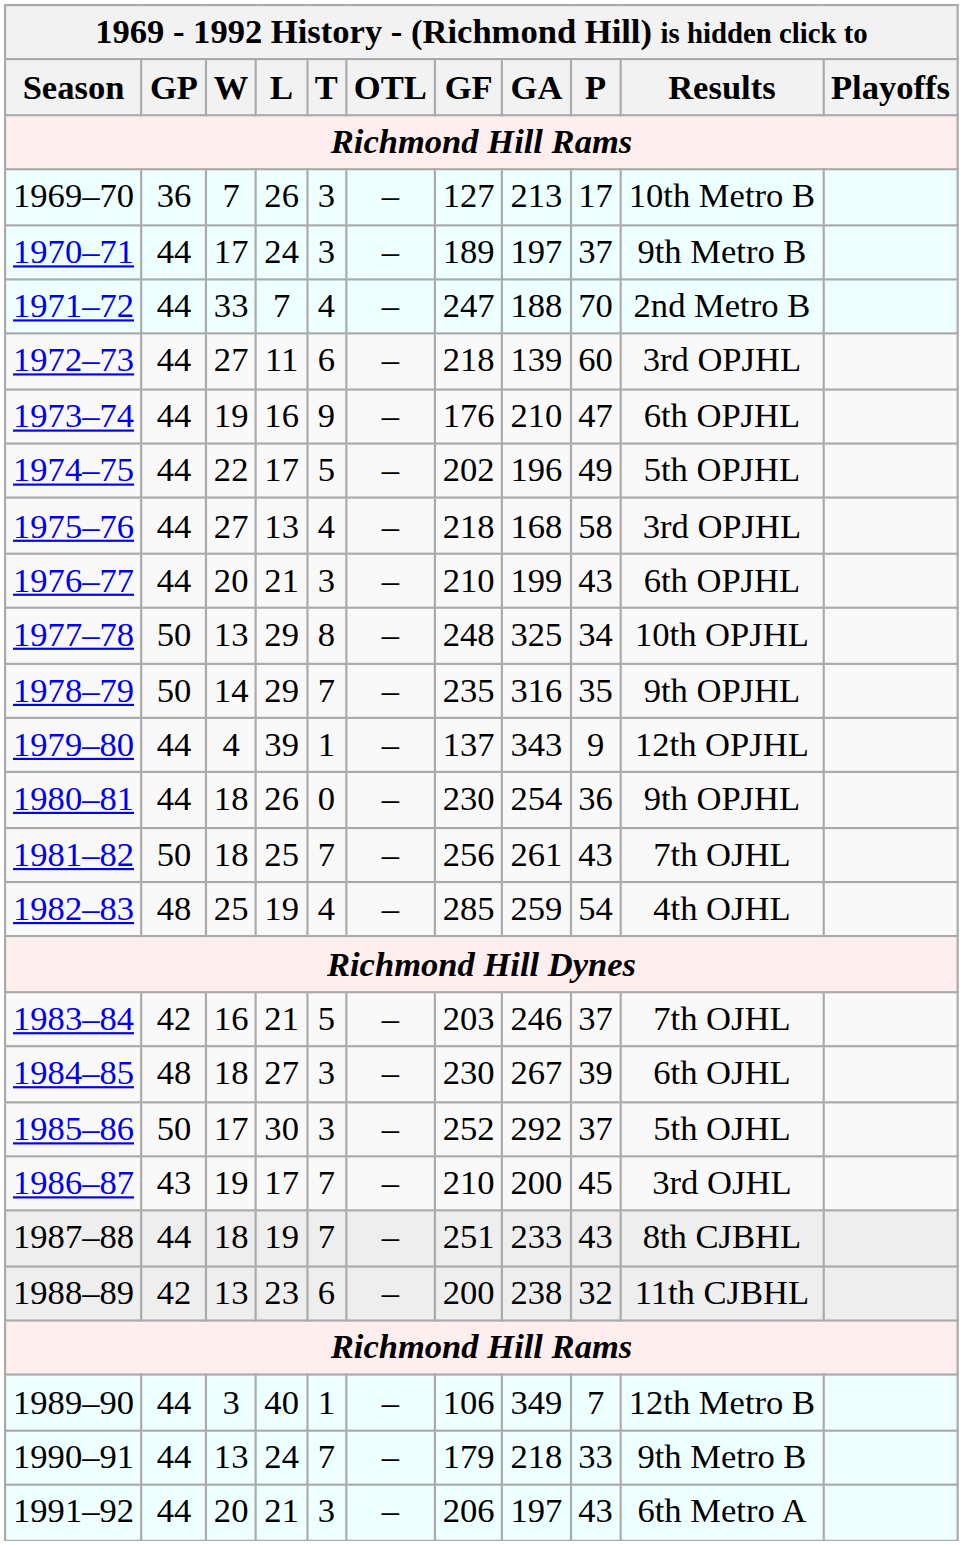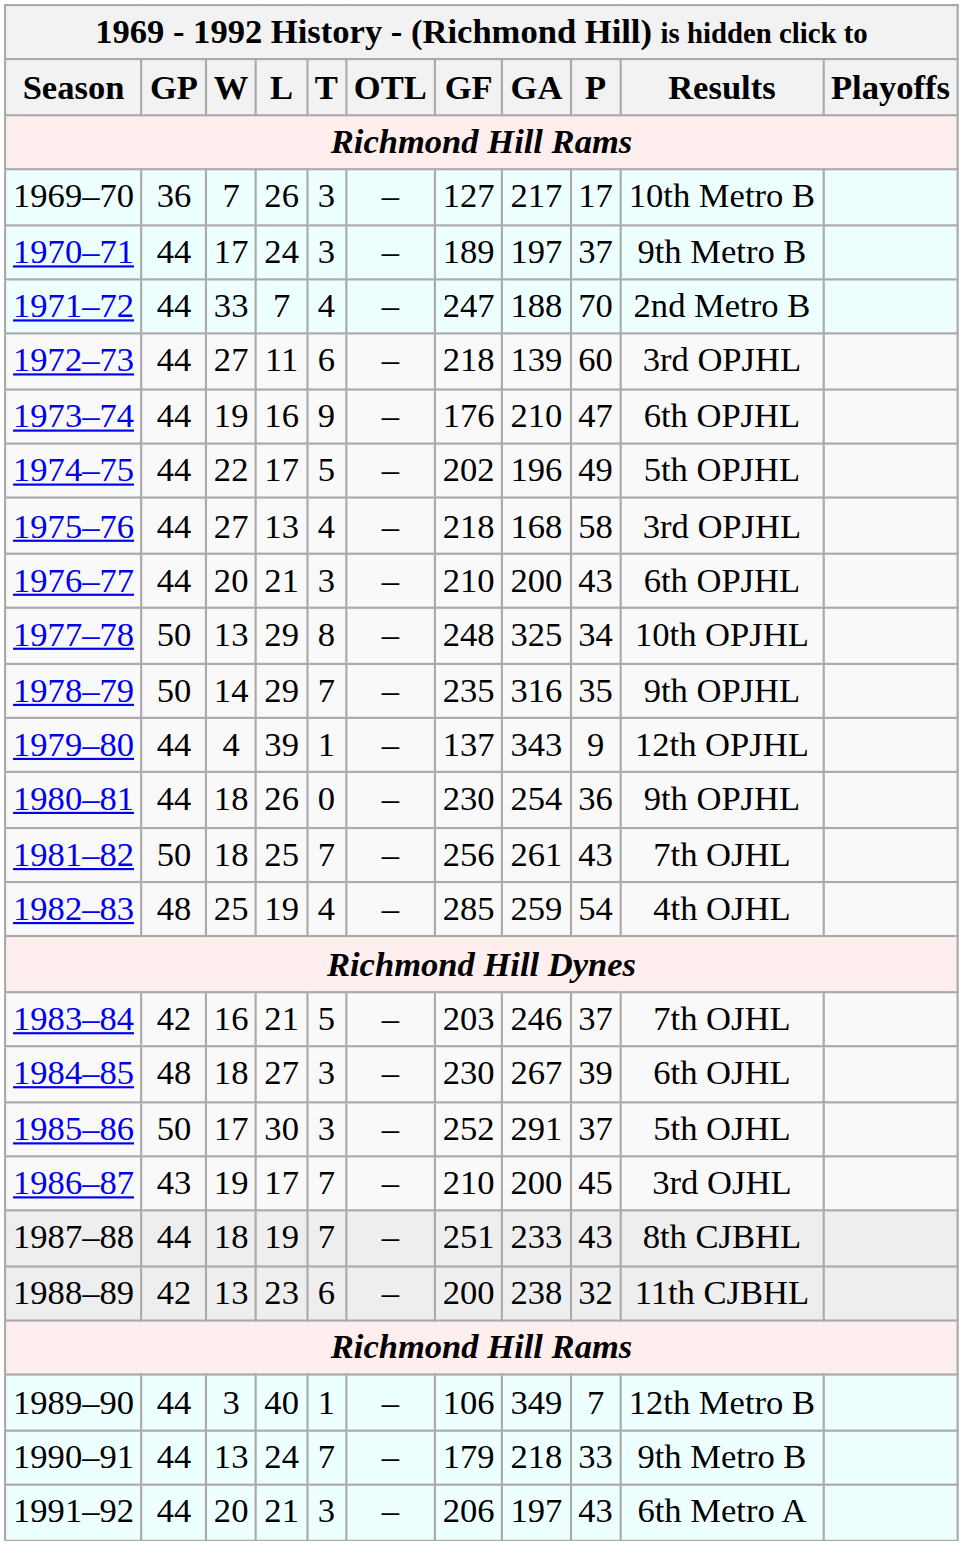(536, 196) 213 -> (536, 196) 217
(536, 580) 199 -> (536, 580) 200
(536, 1128) 292 -> (536, 1128) 291
